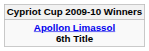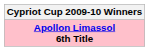(75, 33) no background -> (75, 33) pink background
